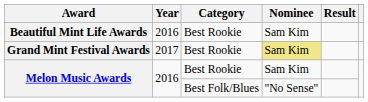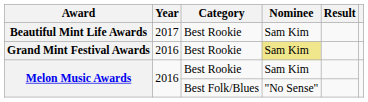(167, 32) 2016 -> (167, 32) 2017
(167, 50) 2017 -> (167, 50) 2016
